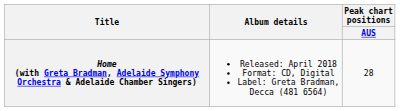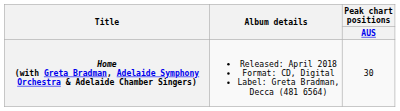(369, 73) 28 -> (369, 73) 30
